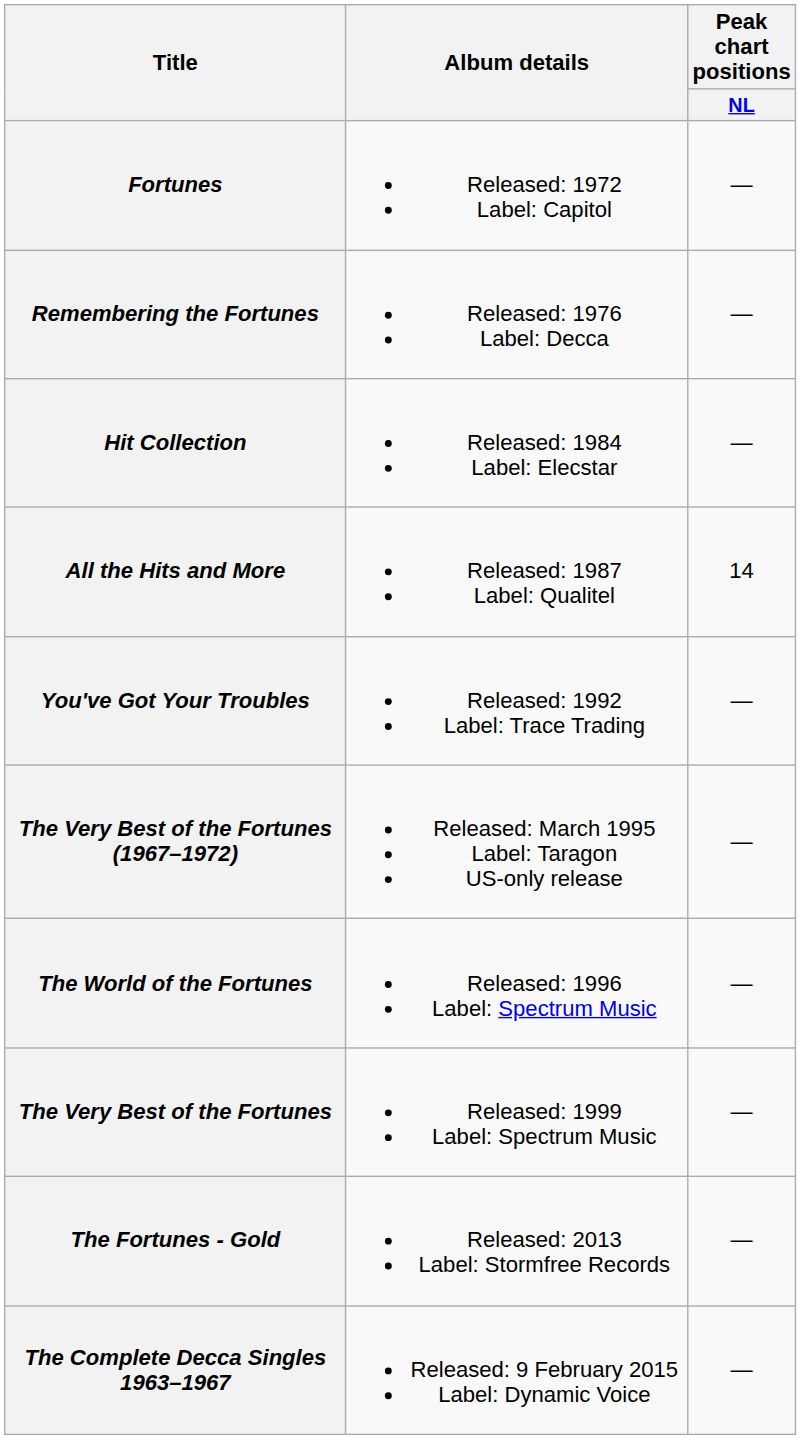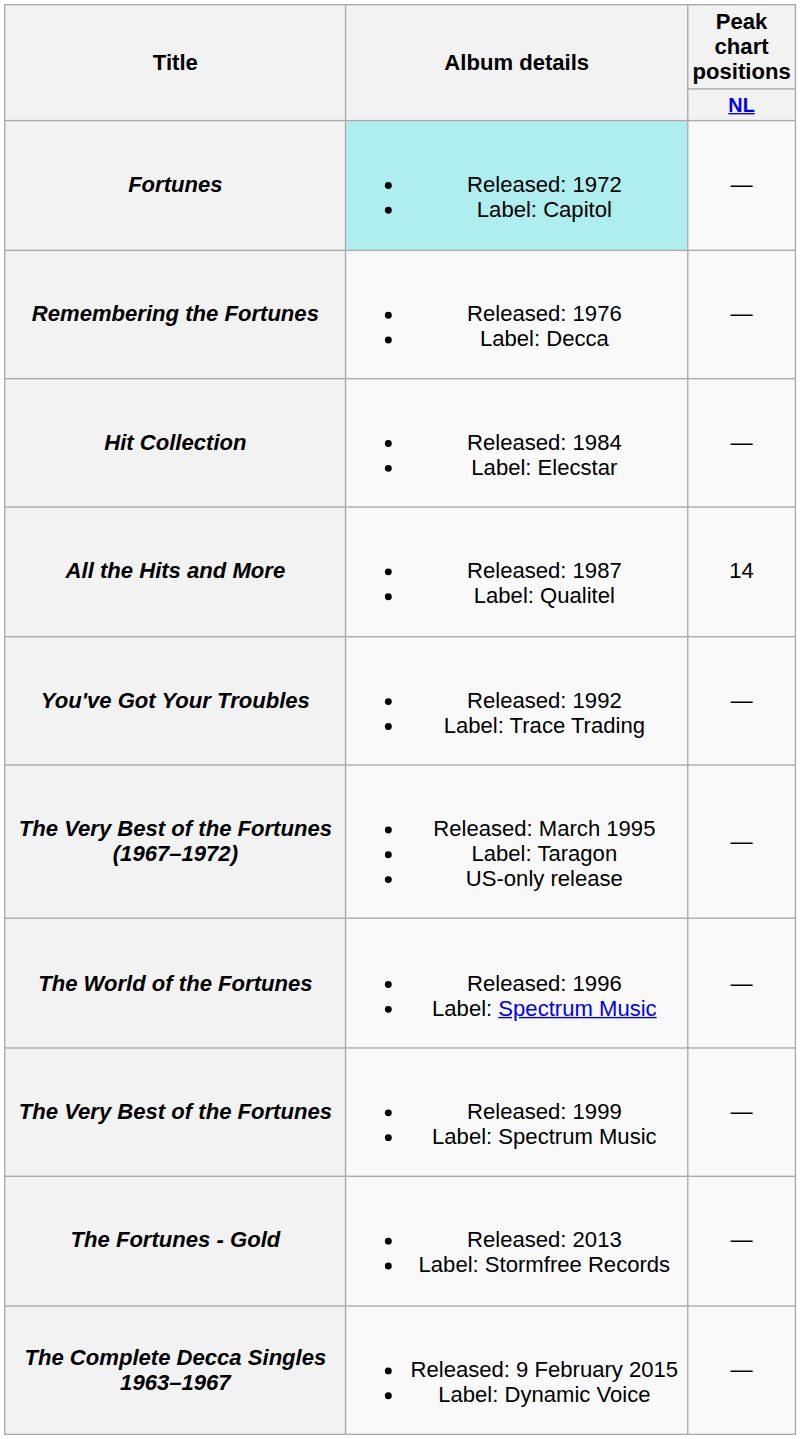(517, 198) no background -> (517, 198) paleturquoise background
